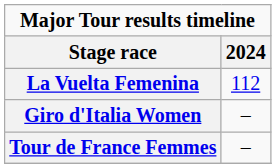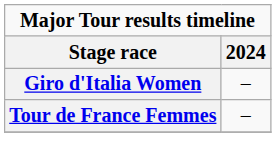- row: (113, 83)
